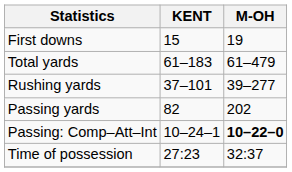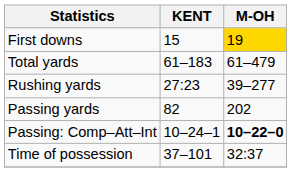(235, 39) no background -> (235, 39) gold background
(188, 85) 37–101 -> (182, 85) 27:23
(182, 155) 27:23 -> (188, 155) 37–101
